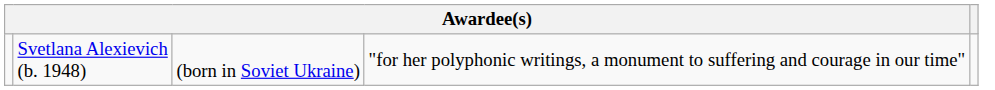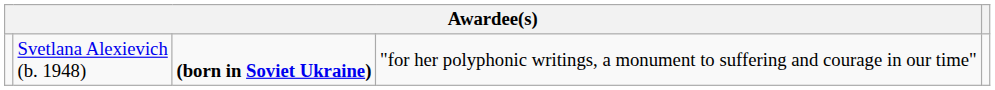(268, 70) normal -> (274, 70) bold
